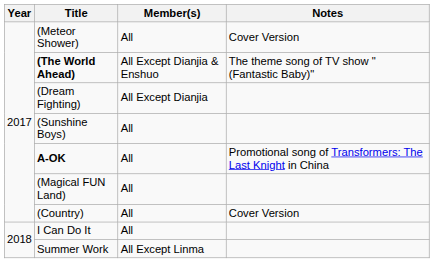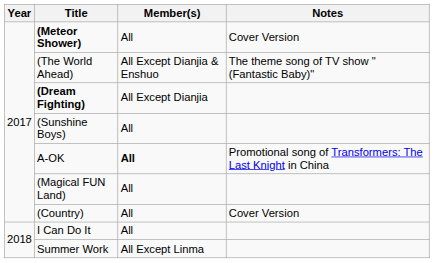(58, 37) normal -> (59, 37) bold
(66, 67) bold -> (65, 67) normal
(59, 98) normal -> (61, 98) bold
(51, 158) bold -> (51, 158) normal
(127, 158) normal -> (128, 158) bold
